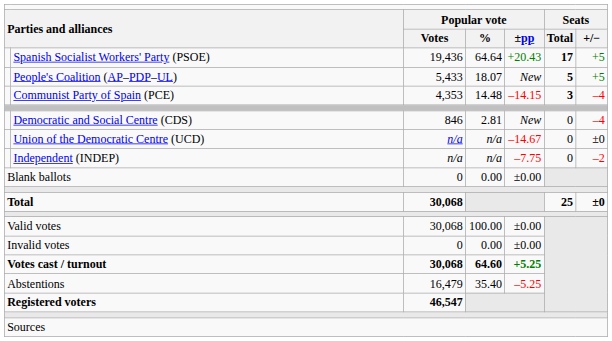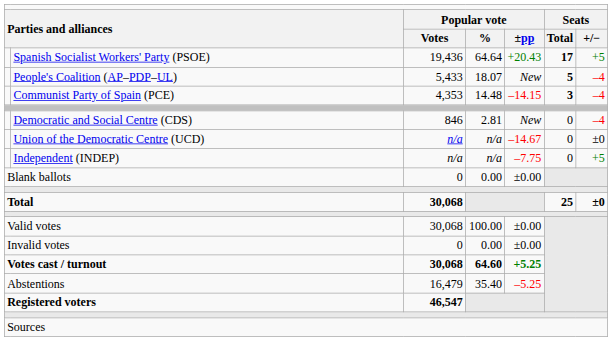(598, 76) +5 -> (599, 76) –4
(599, 158) –2 -> (598, 158) +5
